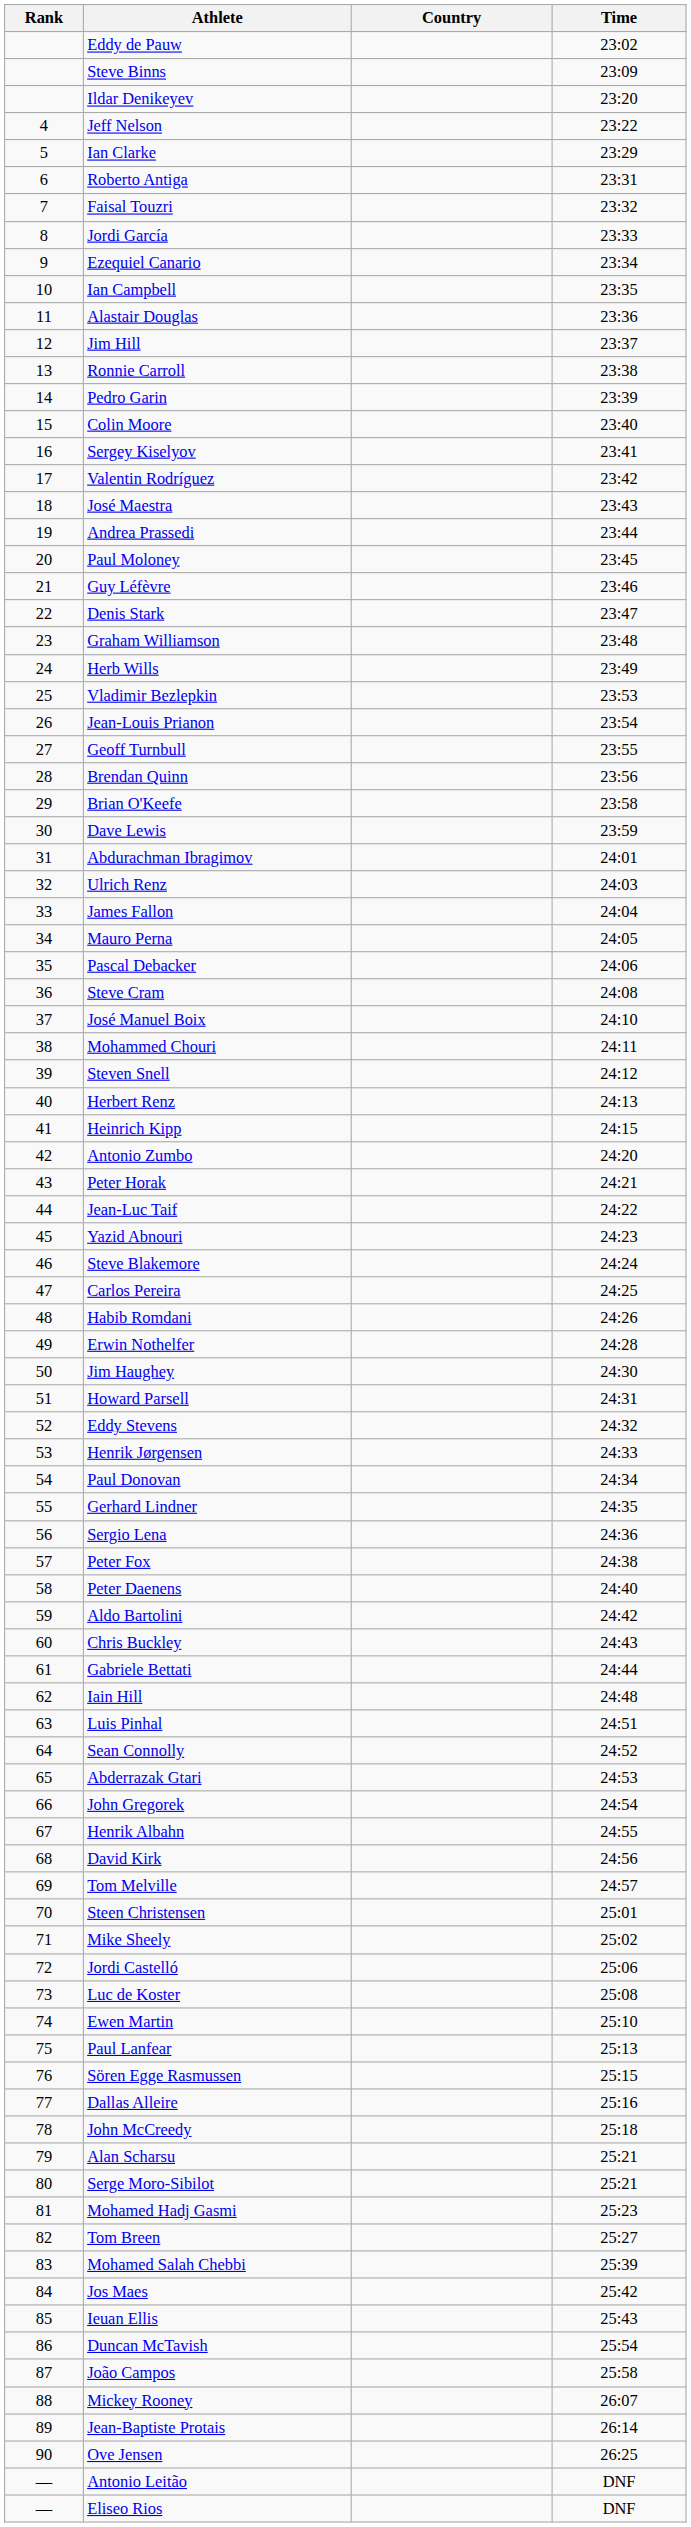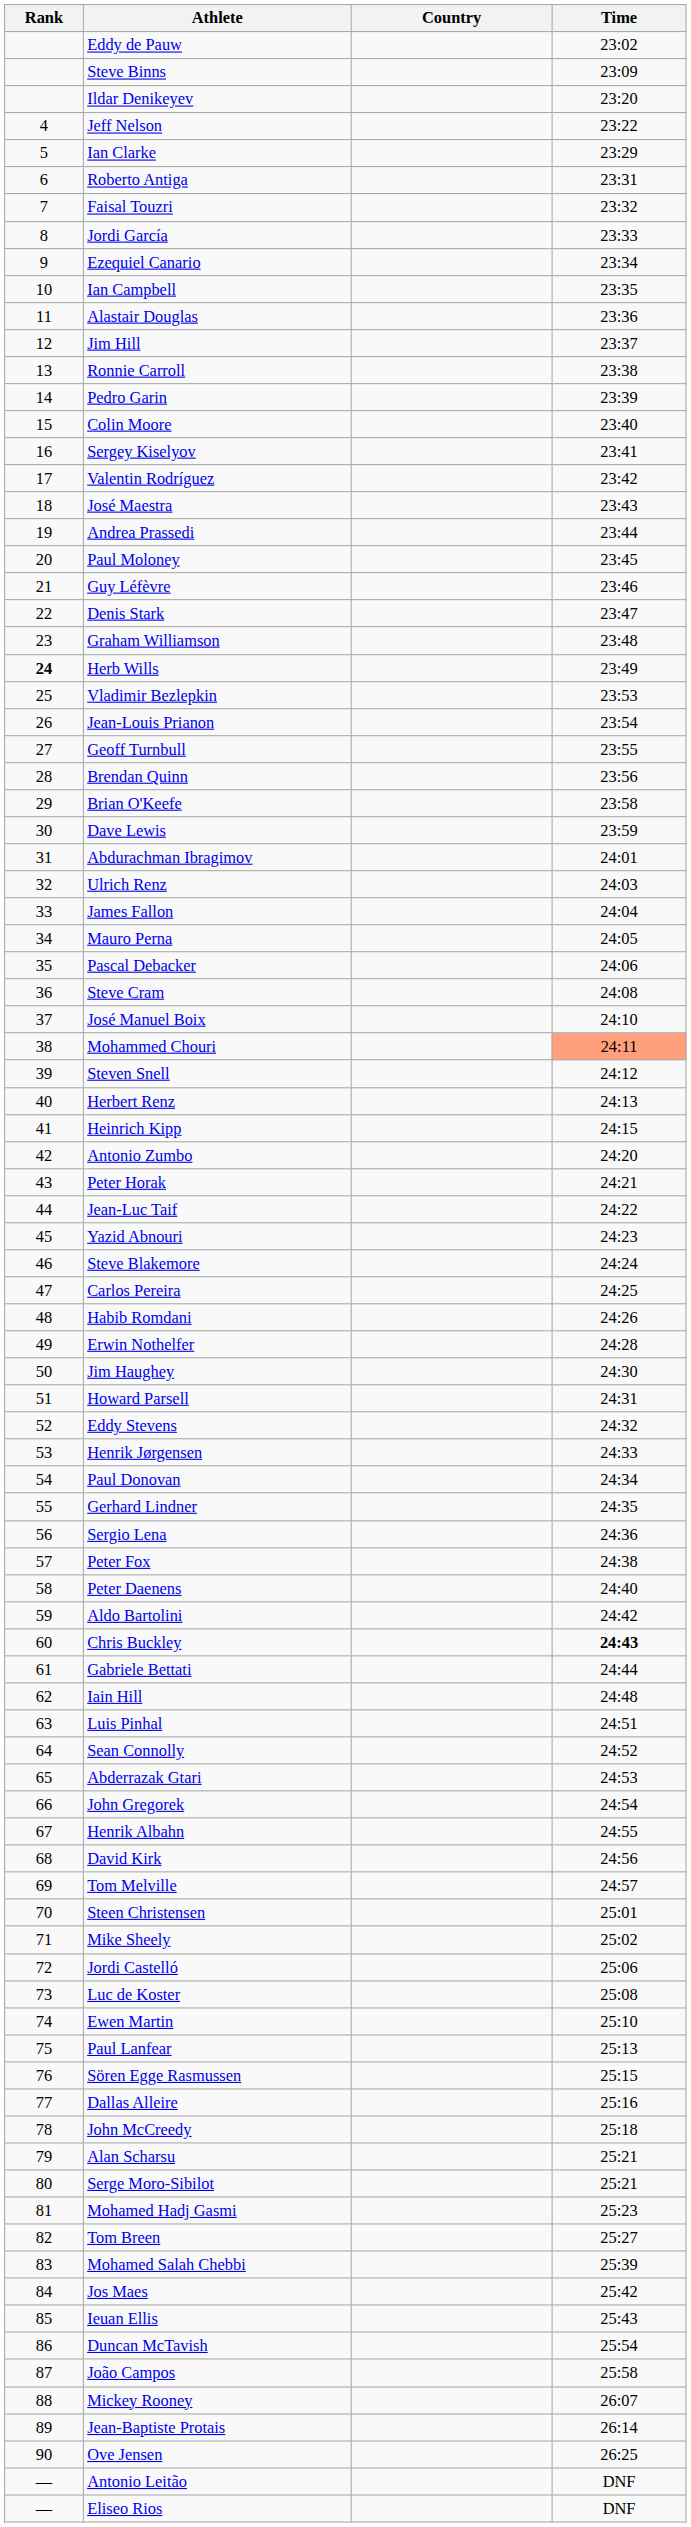(44, 667) normal -> (44, 667) bold
(619, 1046) no background -> (619, 1046) lightsalmon background
(619, 1642) normal -> (619, 1642) bold
